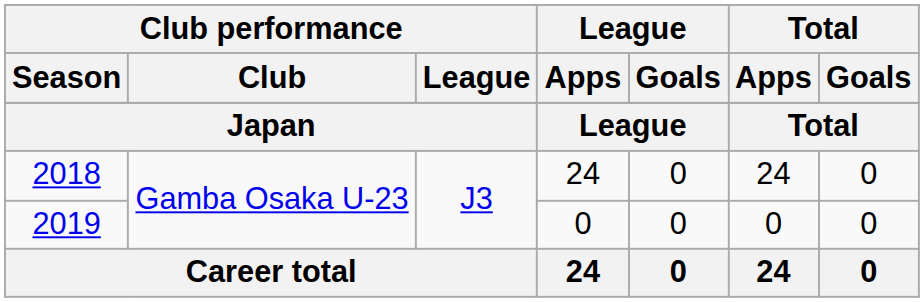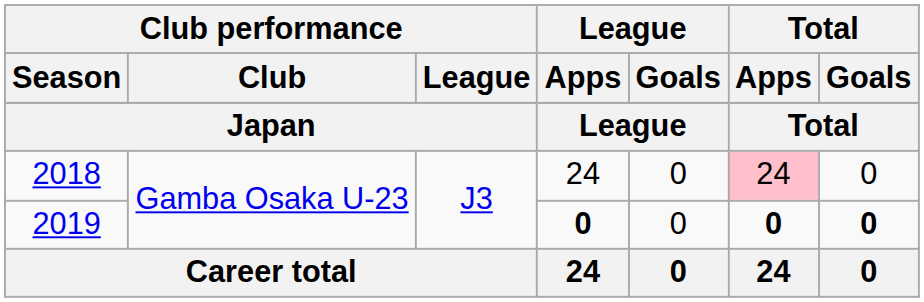(773, 175) no background -> (773, 175) pink background
(583, 223) normal -> (583, 223) bold
(773, 223) normal -> (773, 223) bold
(869, 223) normal -> (869, 223) bold
